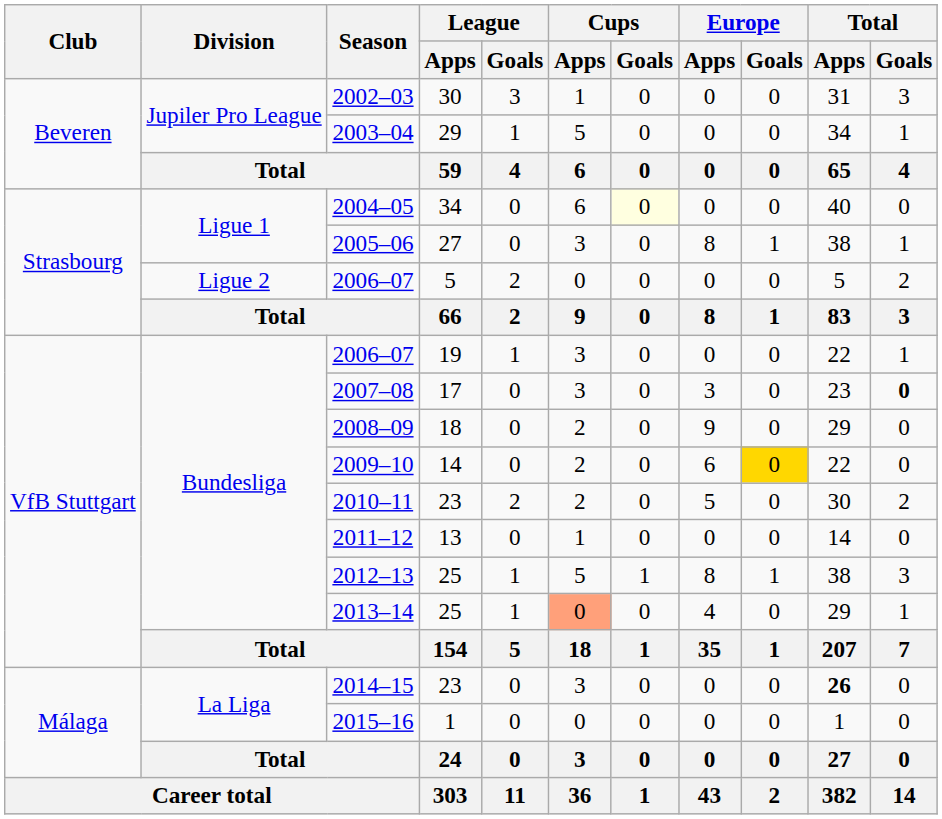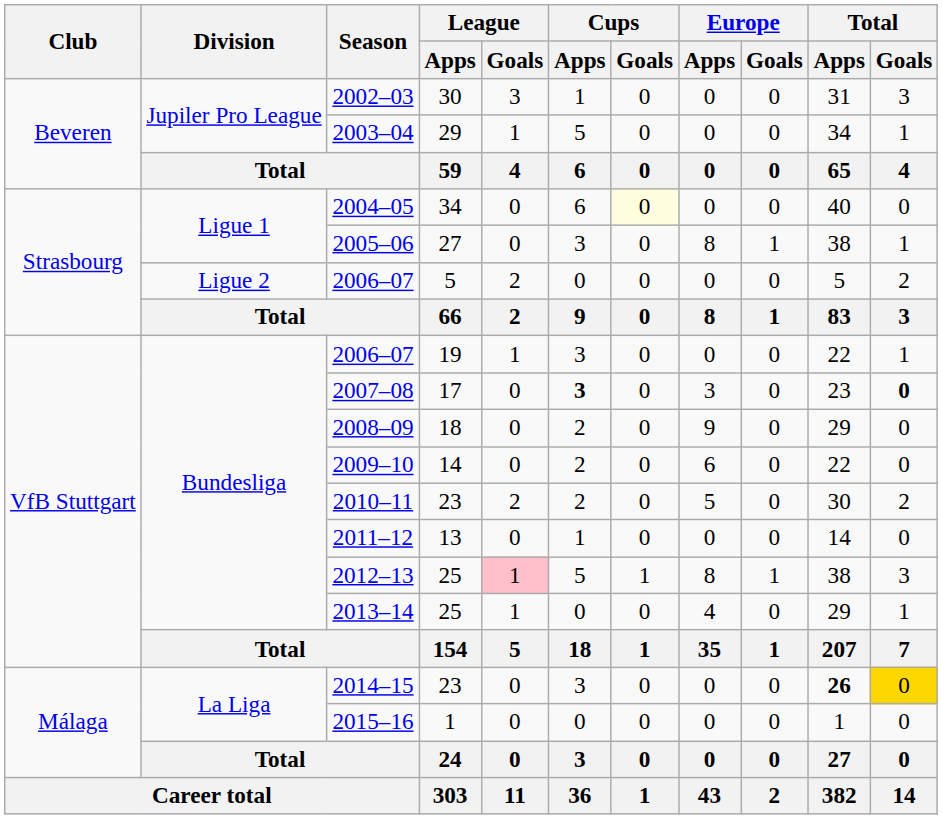(580, 390) normal -> (580, 390) bold
(774, 464) gold background -> (774, 464) no background
(515, 574) no background -> (515, 574) pink background
(580, 611) lightsalmon background -> (580, 611) no background
(904, 685) no background -> (904, 685) gold background
